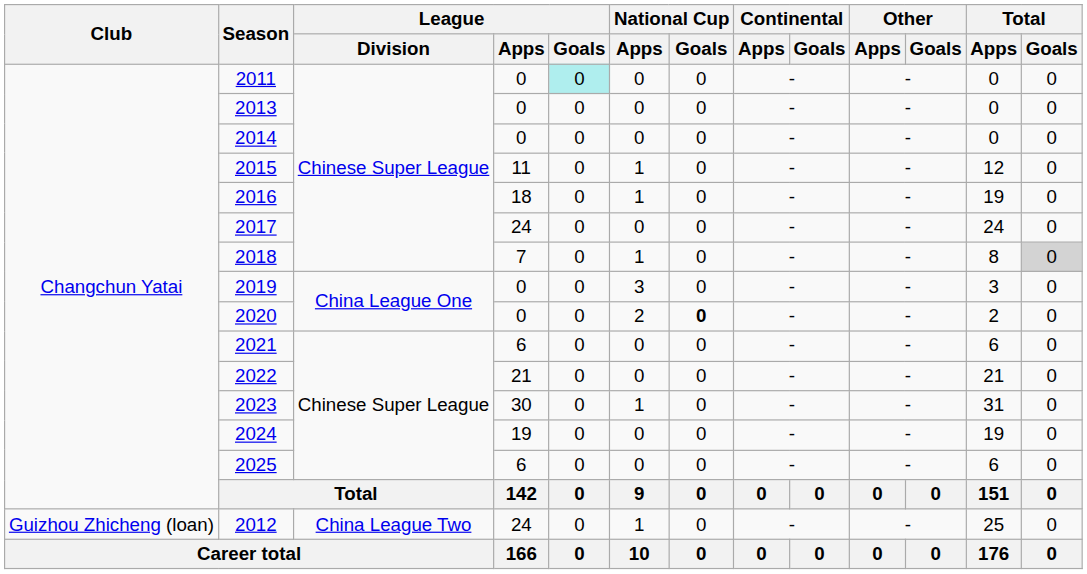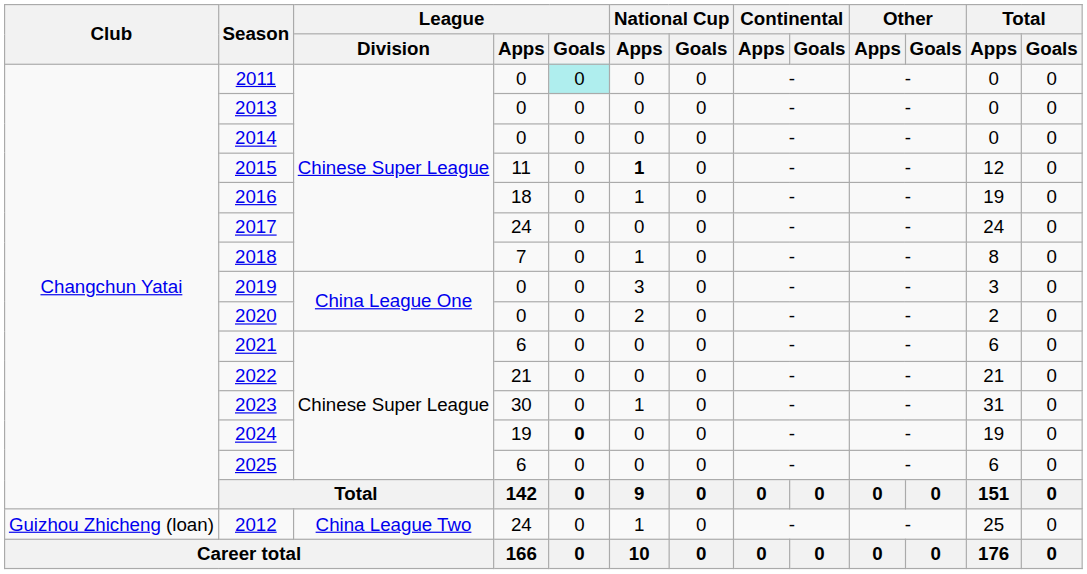(639, 167) normal -> (639, 167) bold
(1052, 256) lightgrey background -> (1052, 256) no background
(701, 316) bold -> (701, 316) normal
(579, 434) normal -> (579, 434) bold
